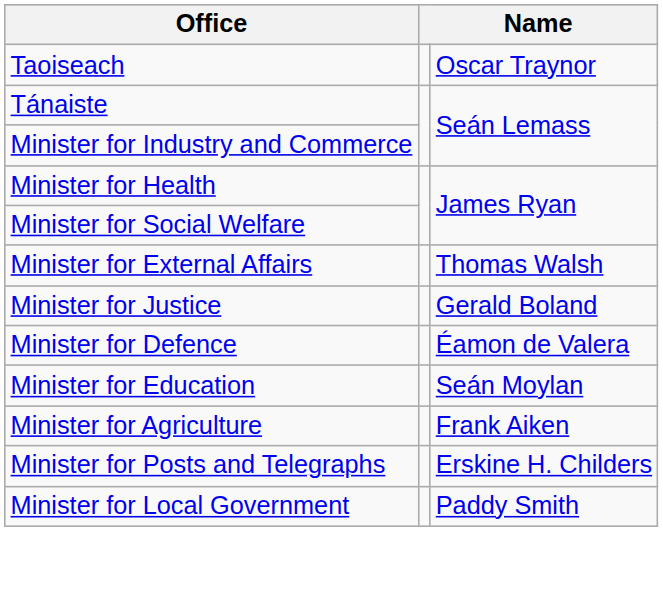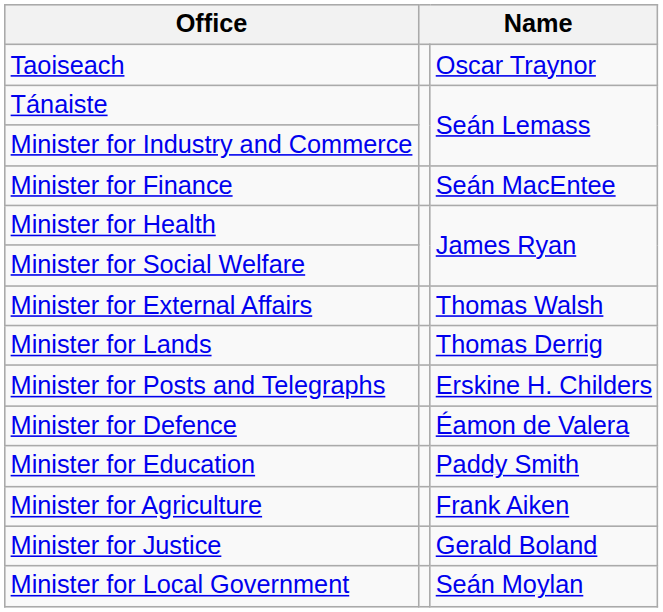+ row: (122, 184)
+ row: (111, 345)
rows swapped: (116, 305) <-> (198, 465)
(510, 385) Seán Moylan -> (507, 465) Paddy Smith
(507, 505) Paddy Smith -> (510, 585) Seán Moylan
